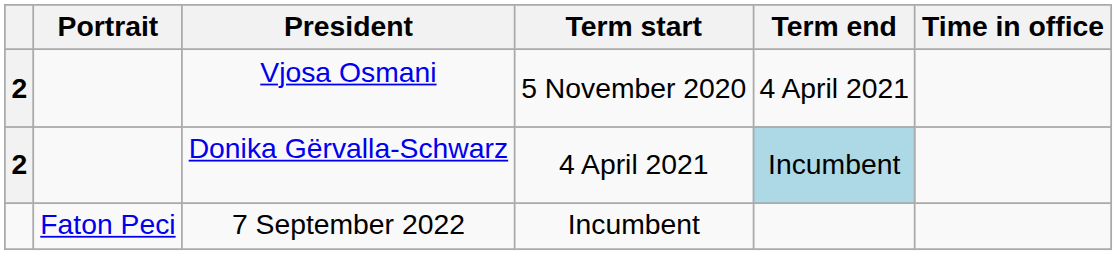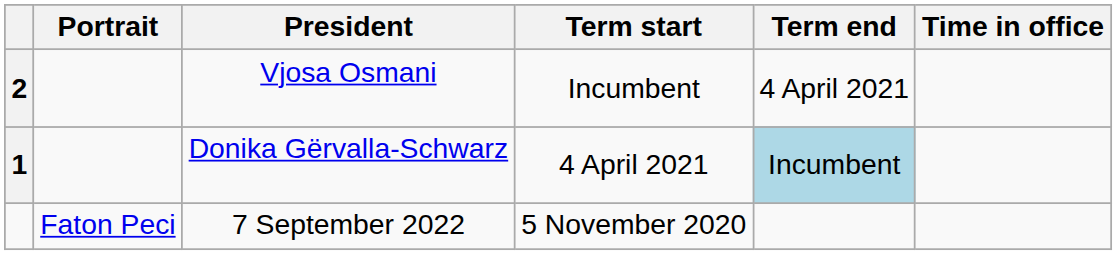(634, 87) 5 November 2020 -> (634, 87) Incumbent
(19, 164) 2 -> (19, 164) 1
(634, 225) Incumbent -> (634, 225) 5 November 2020
